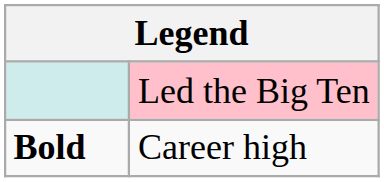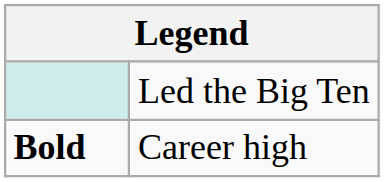(254, 90) pink background -> (254, 90) no background
